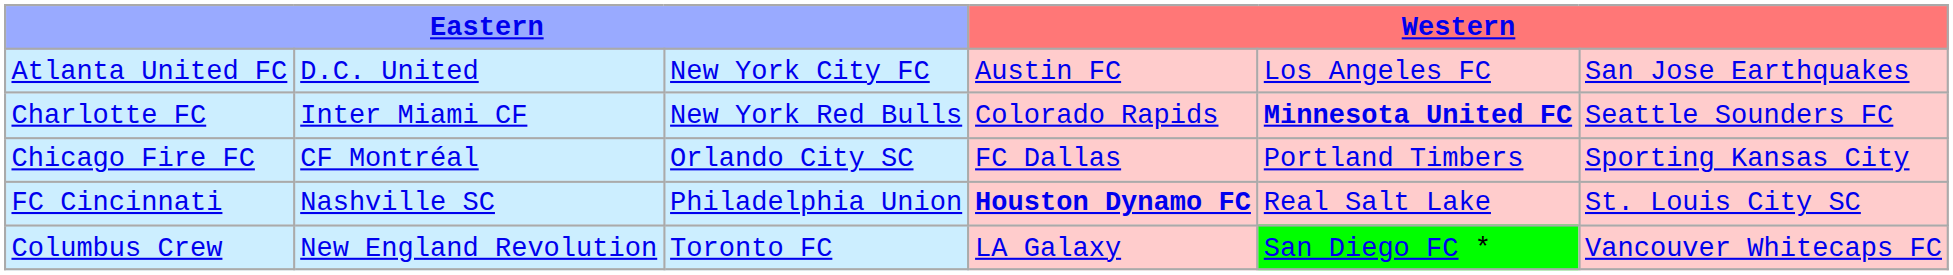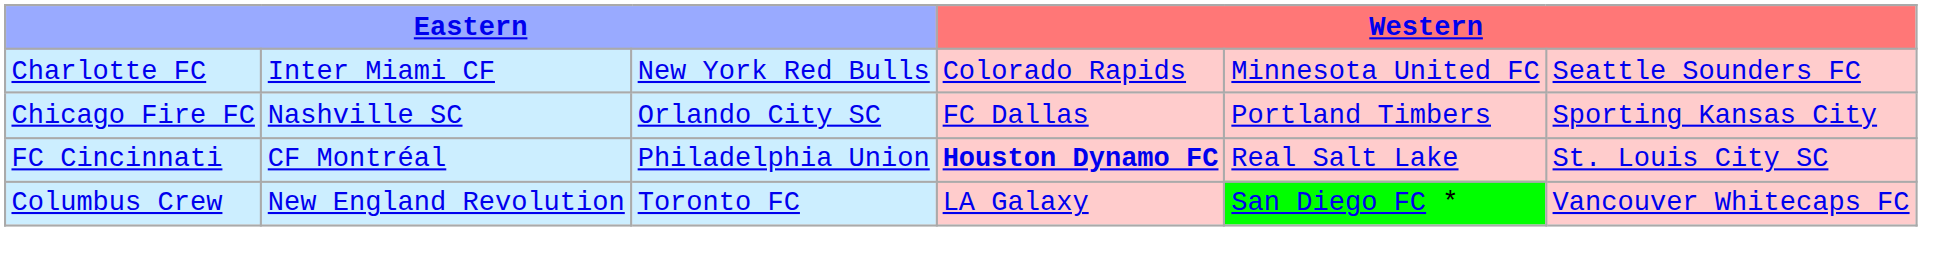- row: (149, 71)
(1418, 115) bold -> (1386, 71) normal
(389, 159) CF Montréal -> (365, 115) Nashville SC
(398, 203) Nashville SC -> (357, 159) CF Montréal
